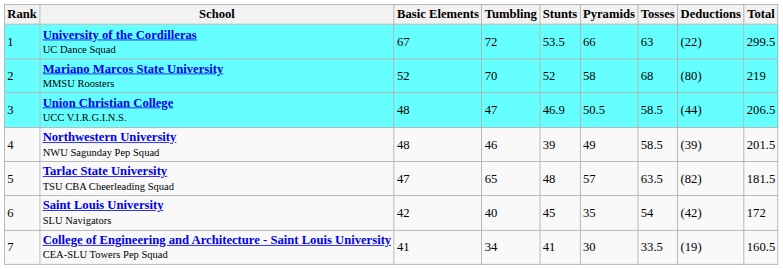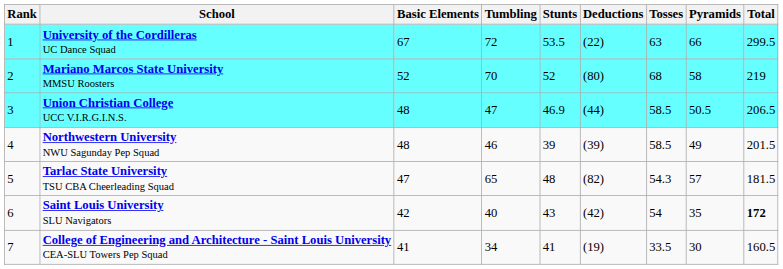columns swapped: (609, 14) <-> (711, 14)
(652, 178) 63.5 -> (660, 178) 54.3
(549, 213) 45 -> (549, 213) 43
(756, 213) normal -> (756, 213) bold
